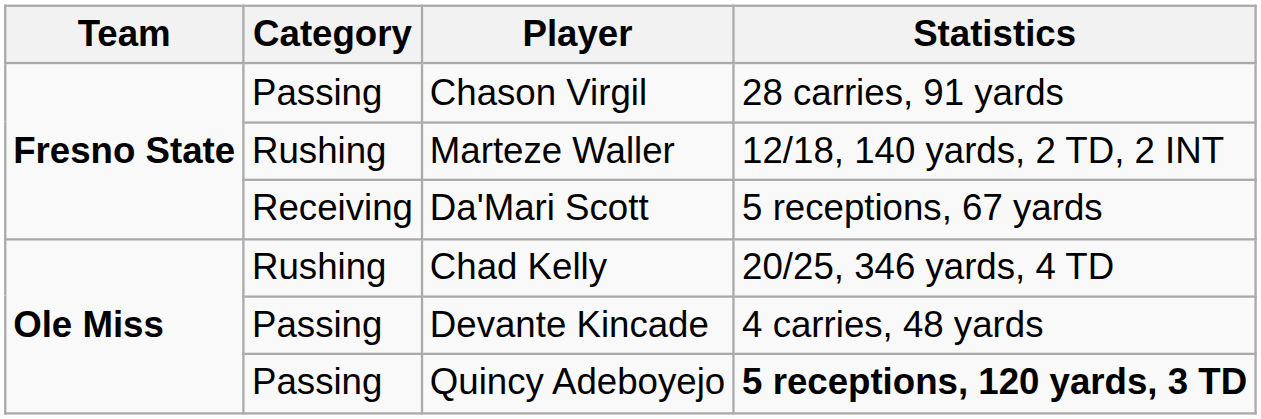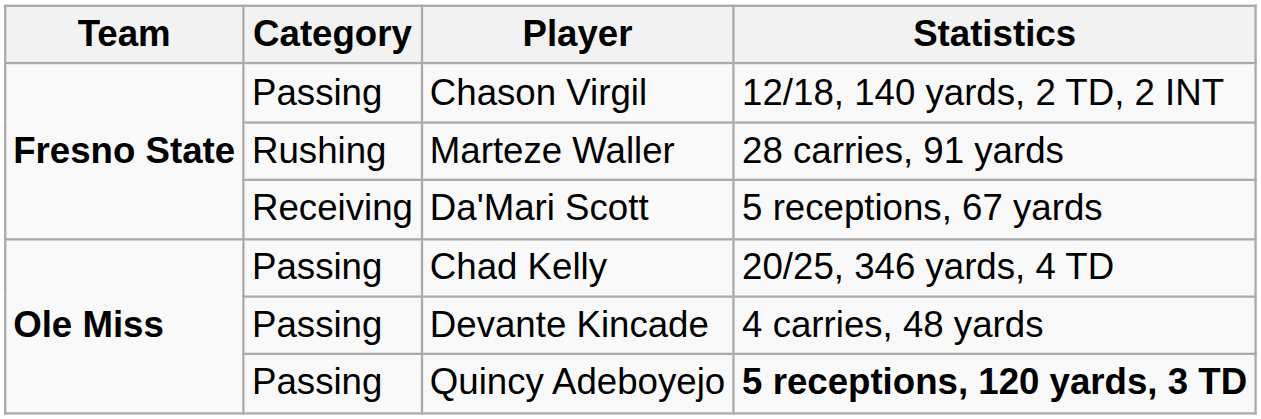(903, 92) 28 carries, 91 yards -> (983, 92) 12/18, 140 yards, 2 TD, 2 INT
(983, 150) 12/18, 140 yards, 2 TD, 2 INT -> (903, 150) 28 carries, 91 yards
(319, 266) Rushing -> (317, 266) Passing
